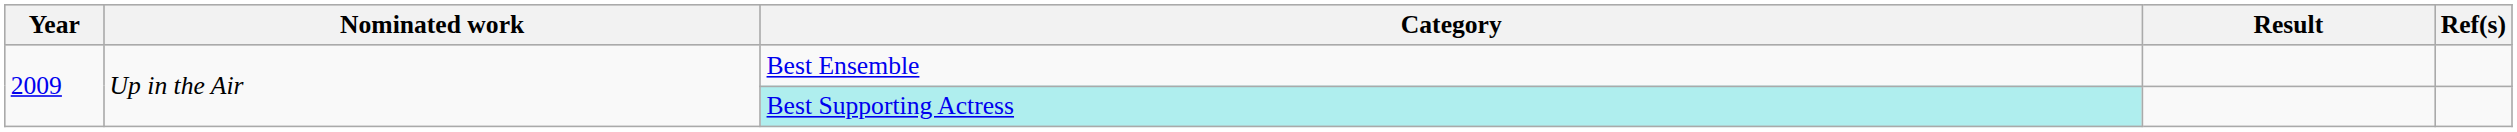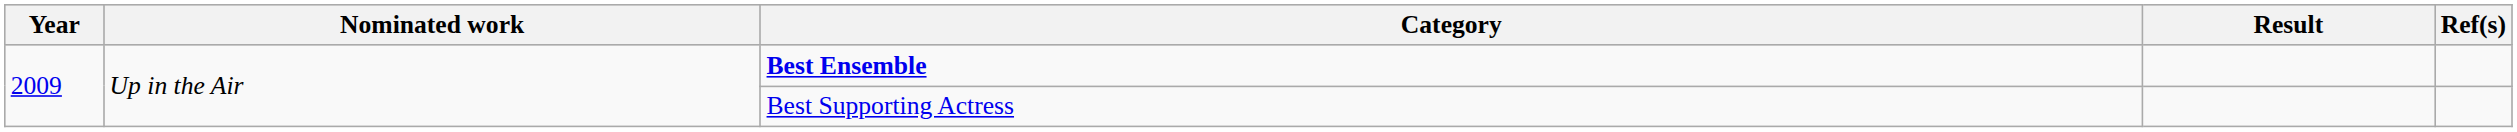(843, 65) normal -> (847, 65) bold
(890, 106) paleturquoise background -> (890, 106) no background
